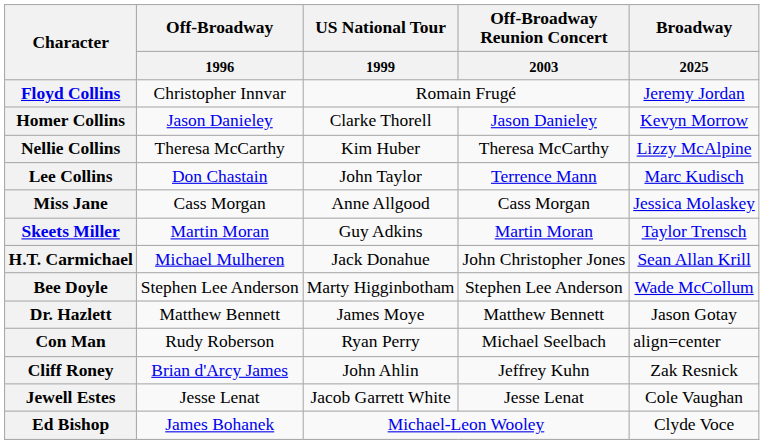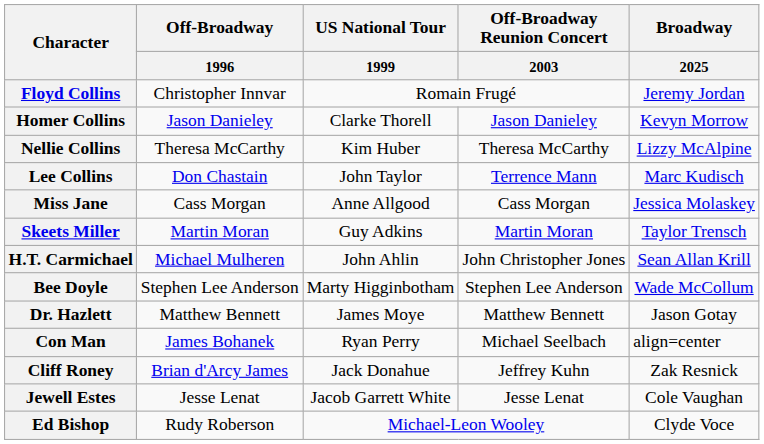(381, 259) Jack Donahue -> (381, 259) John Ahlin
(220, 342) Rudy Roberson -> (220, 342) James Bohanek
(381, 369) John Ahlin -> (381, 369) Jack Donahue
(220, 425) James Bohanek -> (220, 425) Rudy Roberson
